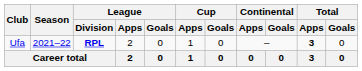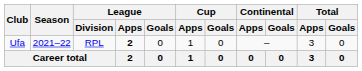(94, 43) bold -> (94, 43) normal
(130, 43) normal -> (130, 43) bold
(311, 43) bold -> (311, 43) normal
